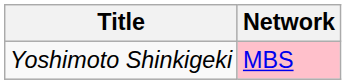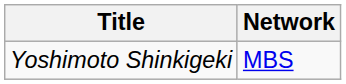(268, 60) pink background -> (268, 60) no background
